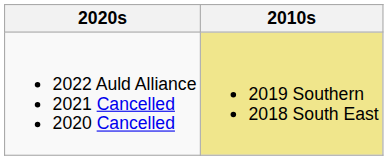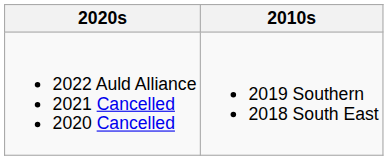(292, 104) khaki background -> (292, 104) no background
